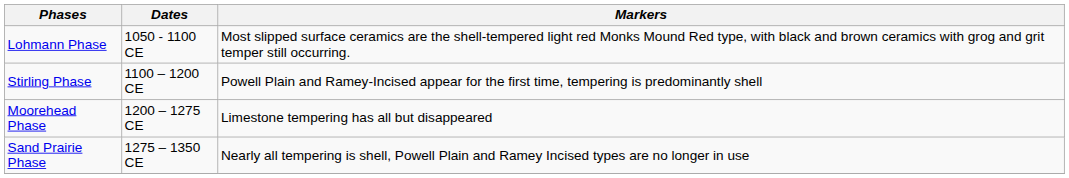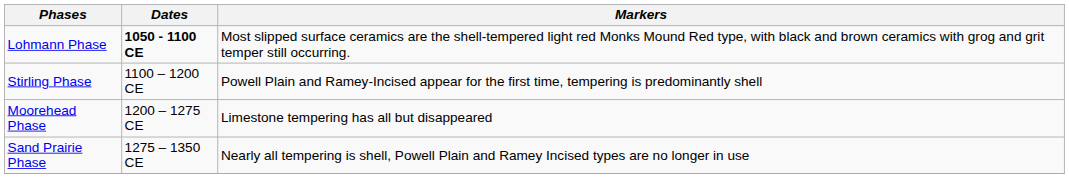(160, 44) normal -> (160, 44) bold
